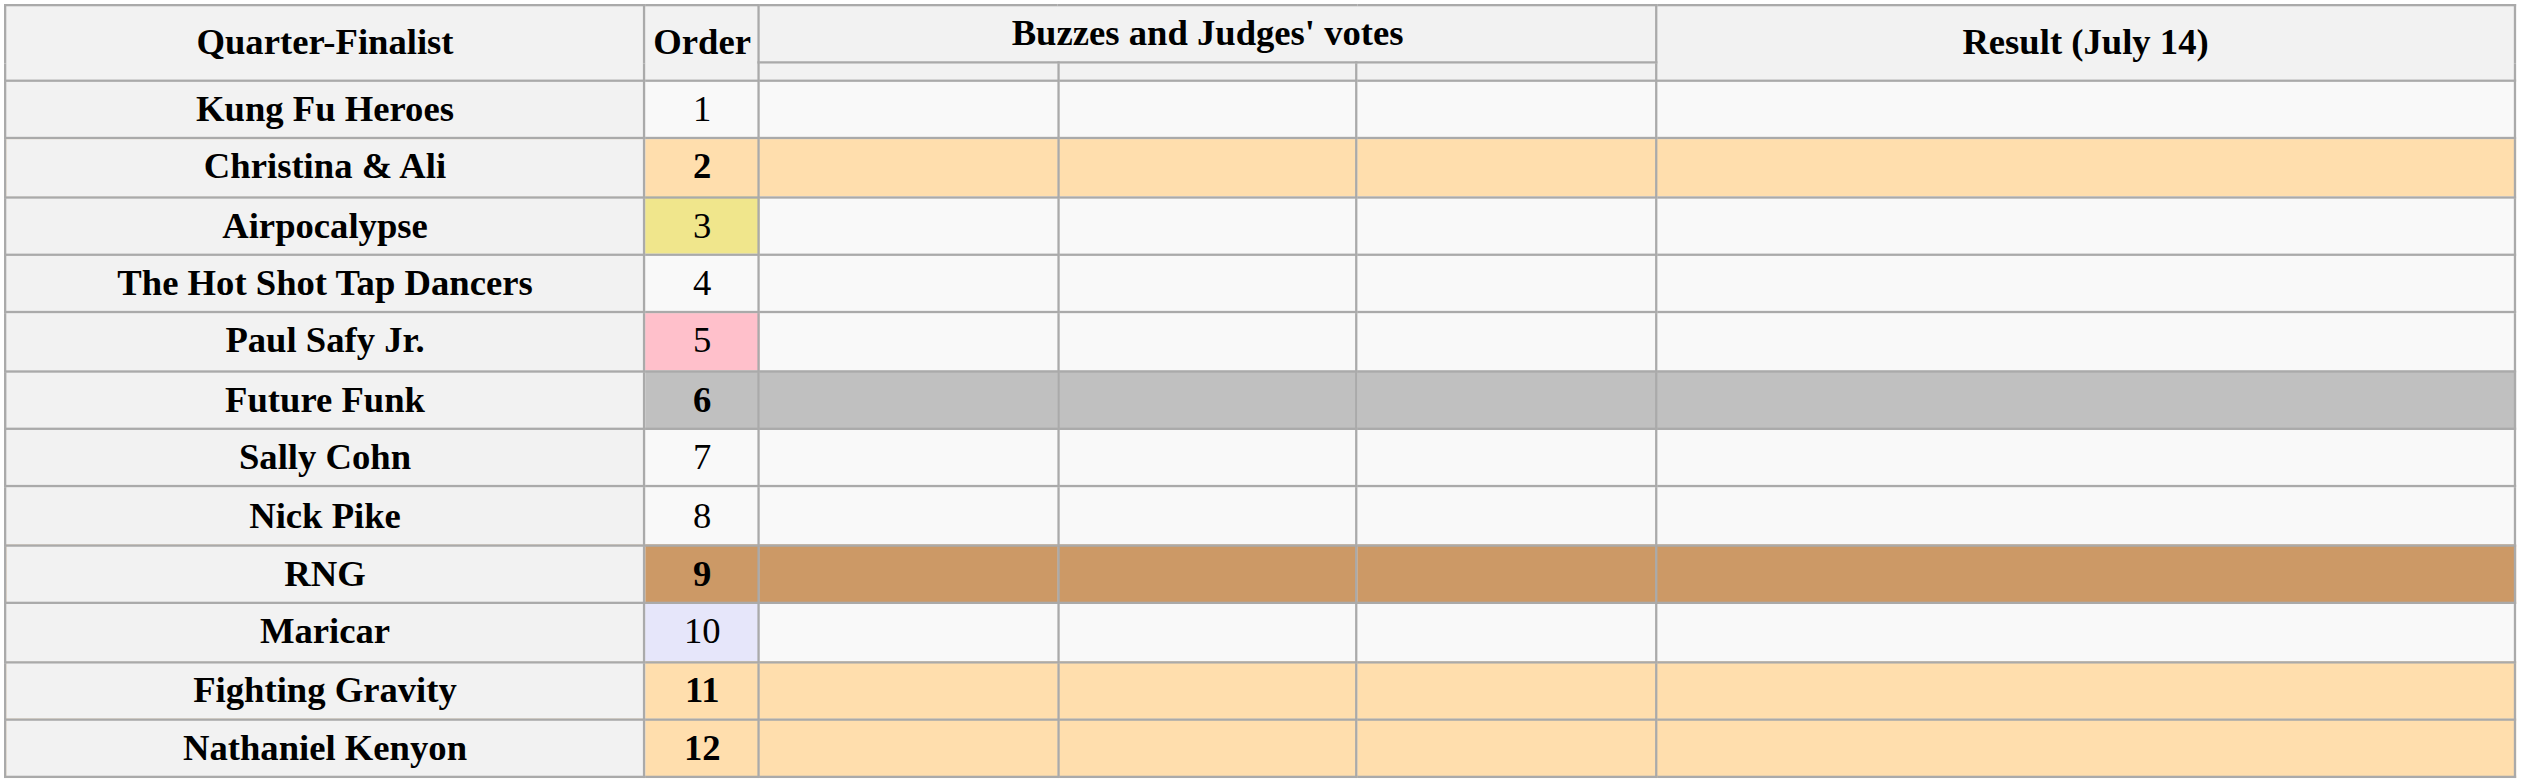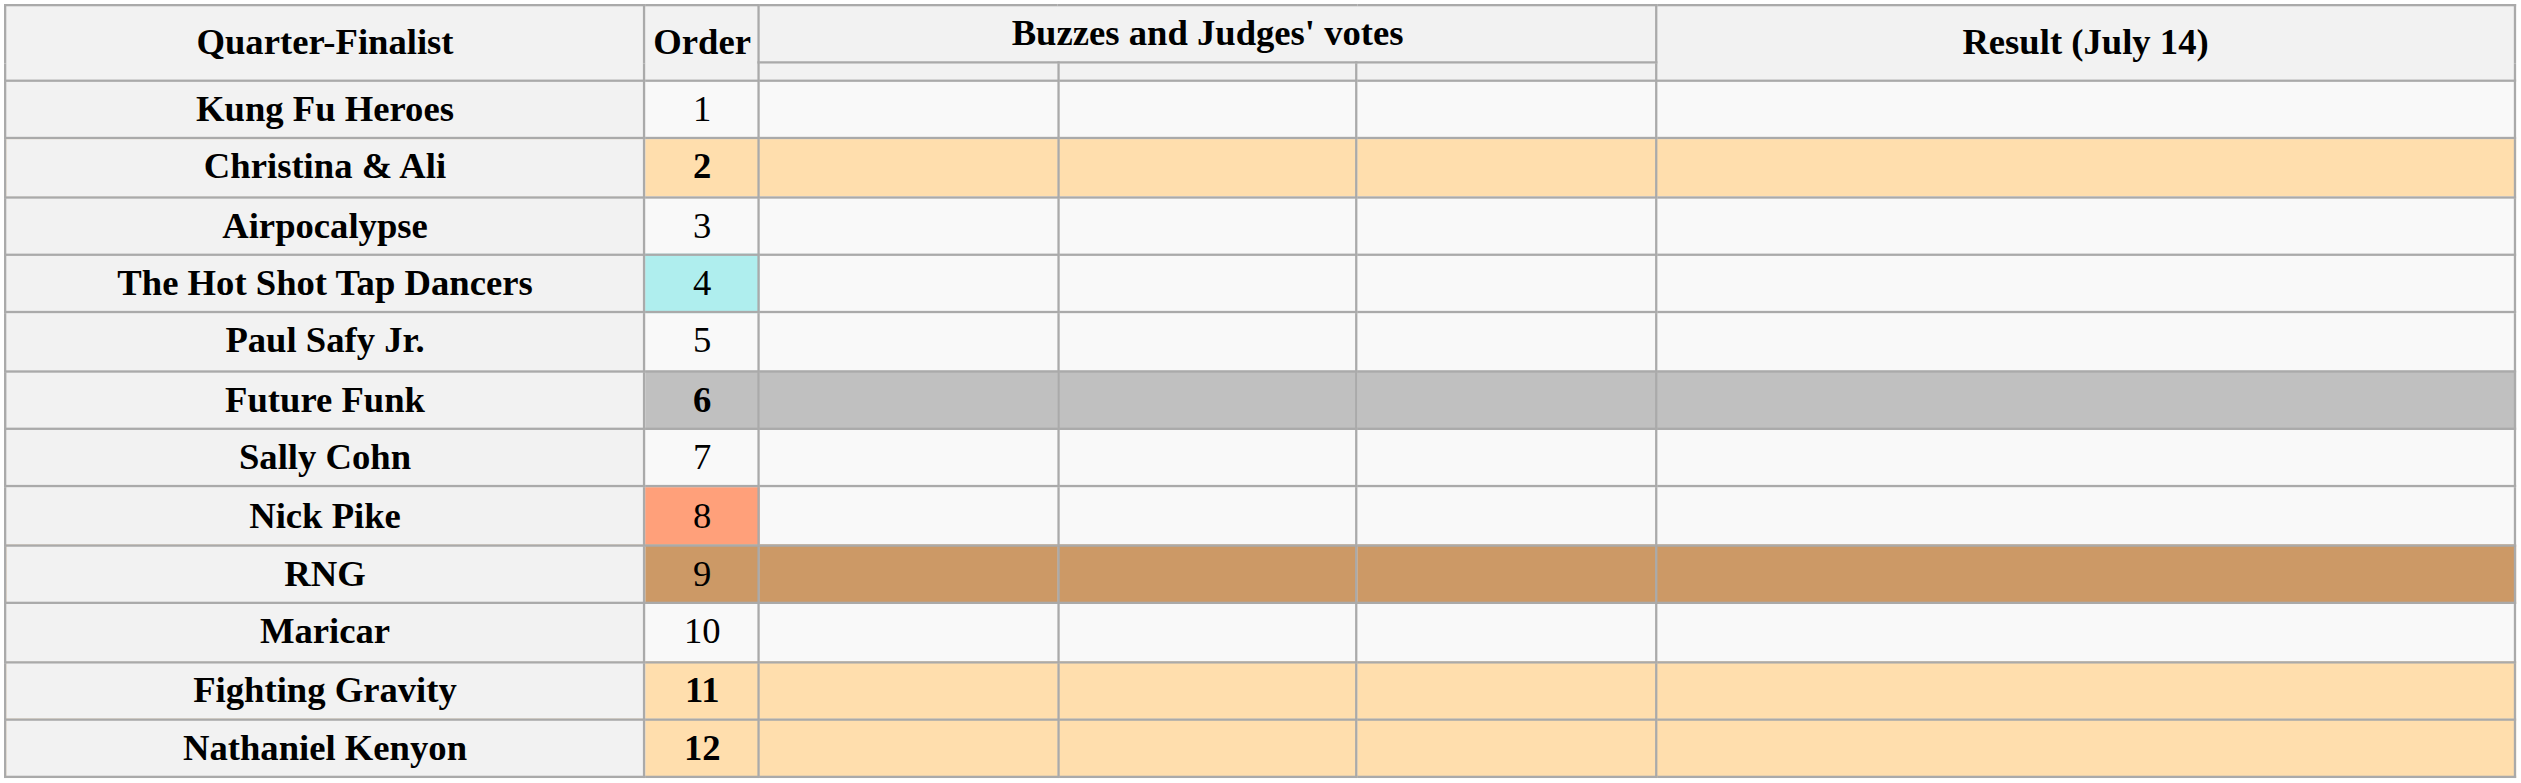(702, 224) khaki background -> (702, 224) no background
(702, 282) no background -> (702, 282) paleturquoise background
(702, 340) pink background -> (702, 340) no background
(702, 515) no background -> (702, 515) lightsalmon background
(702, 573) bold -> (702, 573) normal
(702, 631) lavender background -> (702, 631) no background
